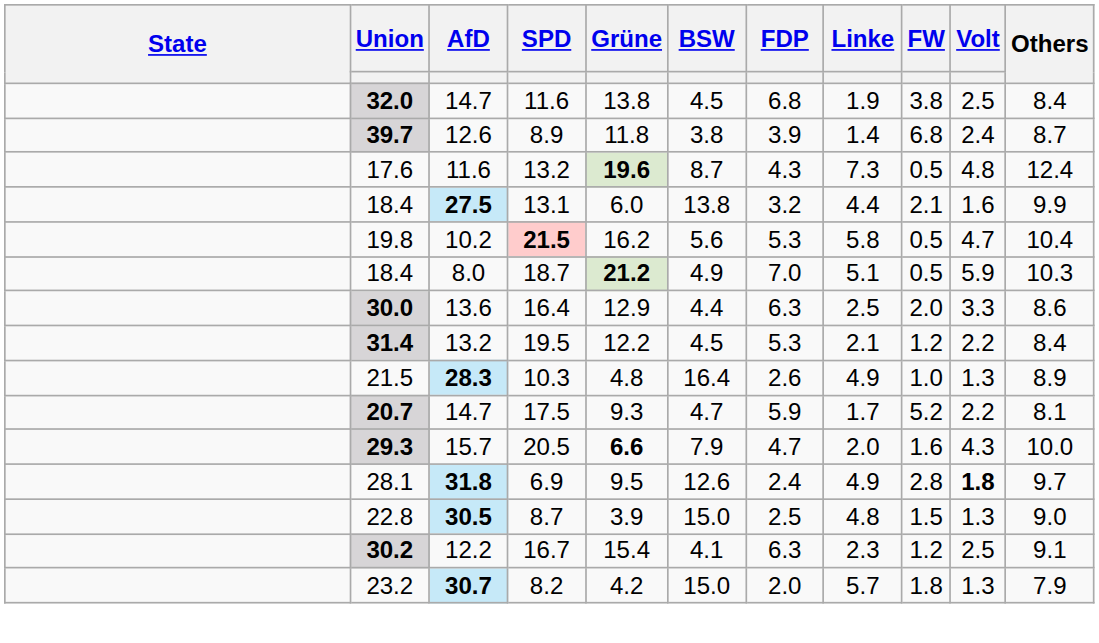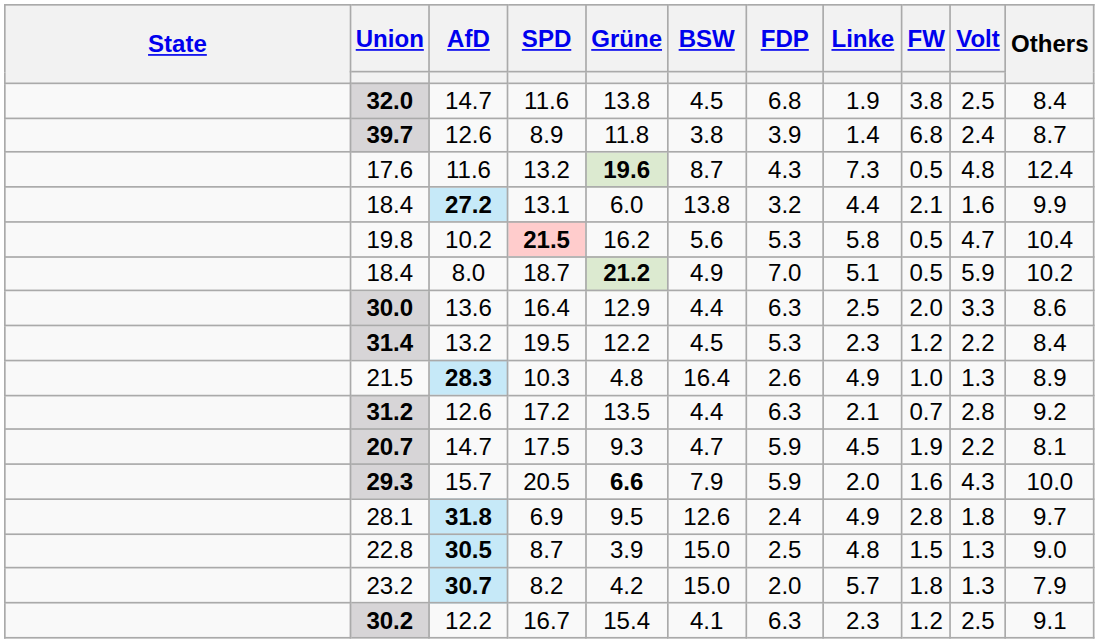(468, 205) 27.5 -> (468, 205) 27.2
(1050, 274) 10.3 -> (1050, 274) 10.2
(863, 343) 2.1 -> (863, 343) 2.3
+ row: (547, 412)
(863, 412) 1.7 -> (863, 447) 4.5
(926, 412) 5.2 -> (926, 447) 1.9
(785, 447) 4.7 -> (785, 482) 5.9
(978, 482) bold -> (978, 516) normal
rows swapped: (547, 551) <-> (547, 586)
